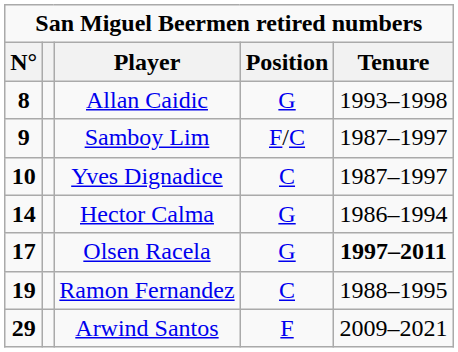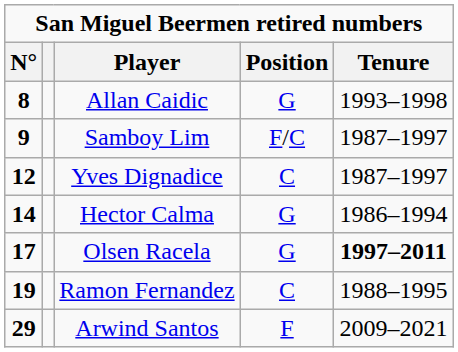(24, 175) 10 -> (24, 175) 12
